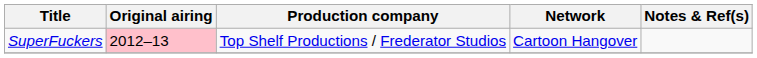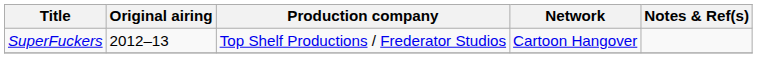(139, 40) pink background -> (139, 40) no background
